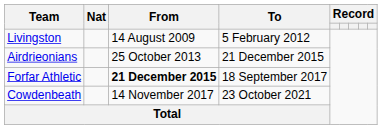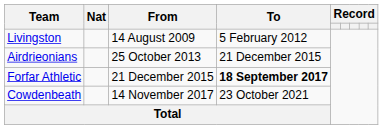(164, 76) bold -> (163, 76) normal
(275, 76) normal -> (274, 76) bold
